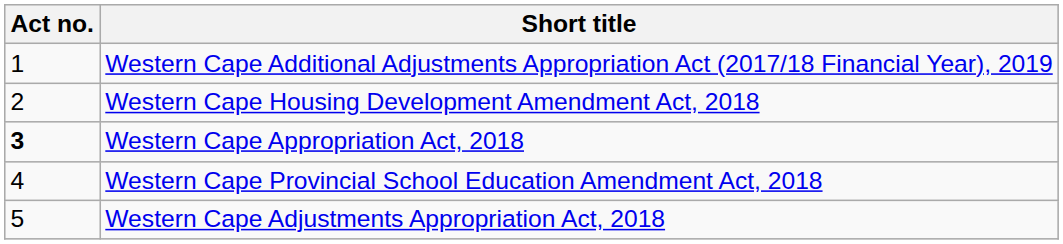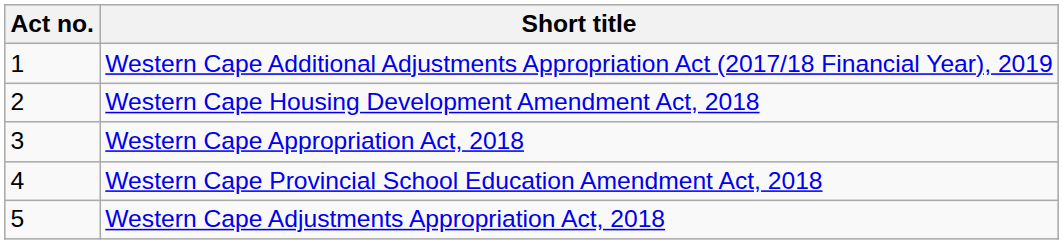(17, 141) bold -> (17, 141) normal
